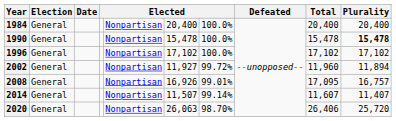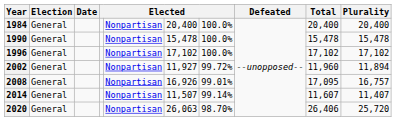(374, 39) bold -> (374, 39) normal
